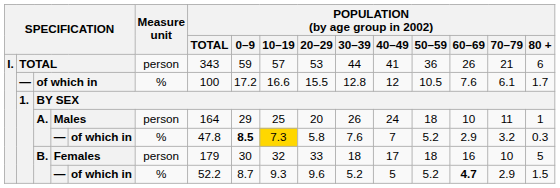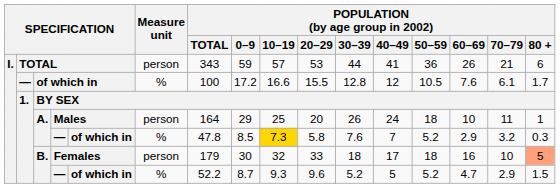(245, 137) bold -> (245, 137) normal
(540, 155) no background -> (540, 155) lightsalmon background
(469, 174) bold -> (469, 174) normal
